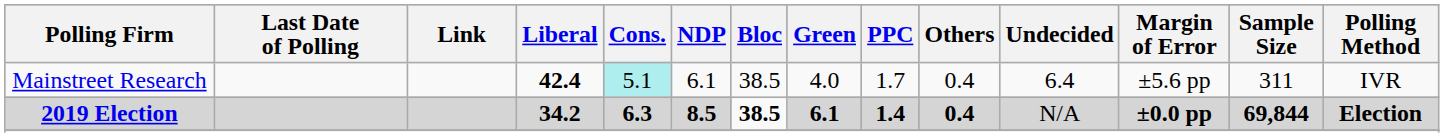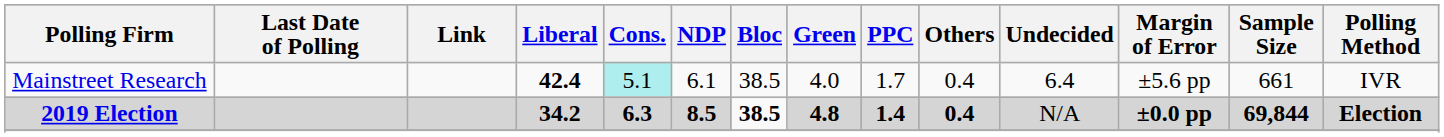(1276, 80) 311 -> (1276, 80) 661
(825, 114) 6.1 -> (825, 114) 4.8
